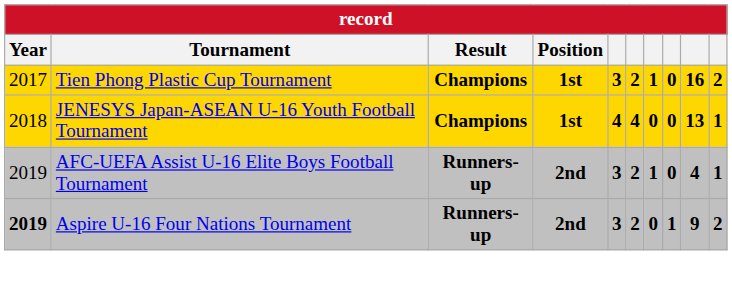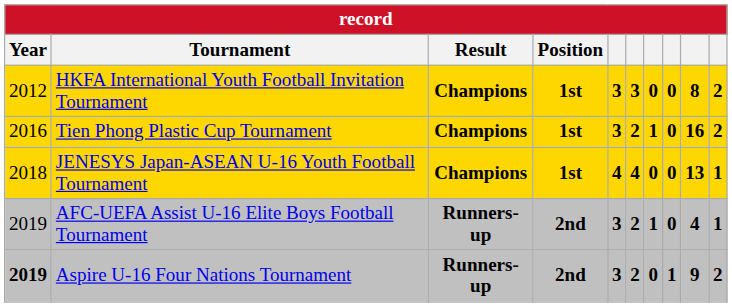+ row: (230, 90)
(28, 79) 2017 -> (28, 131) 2016
